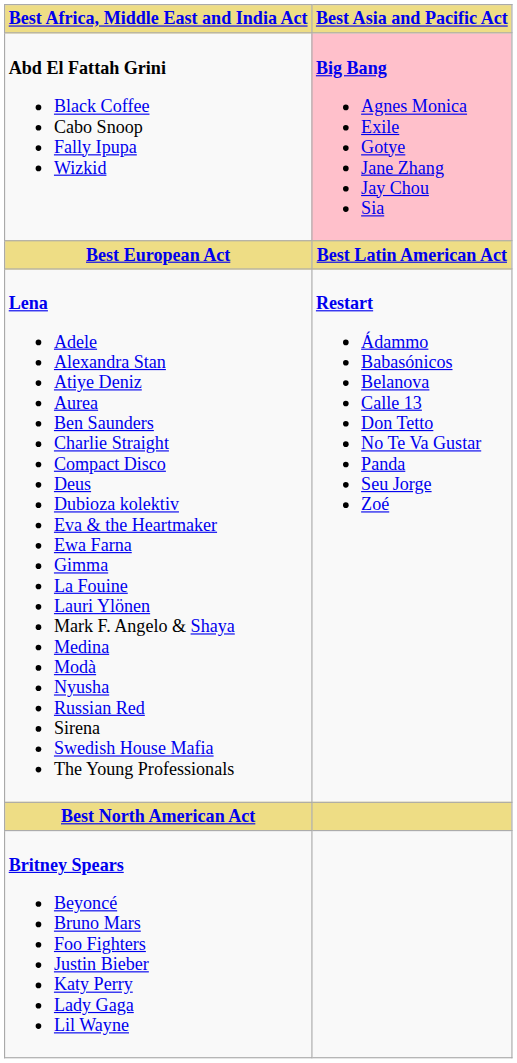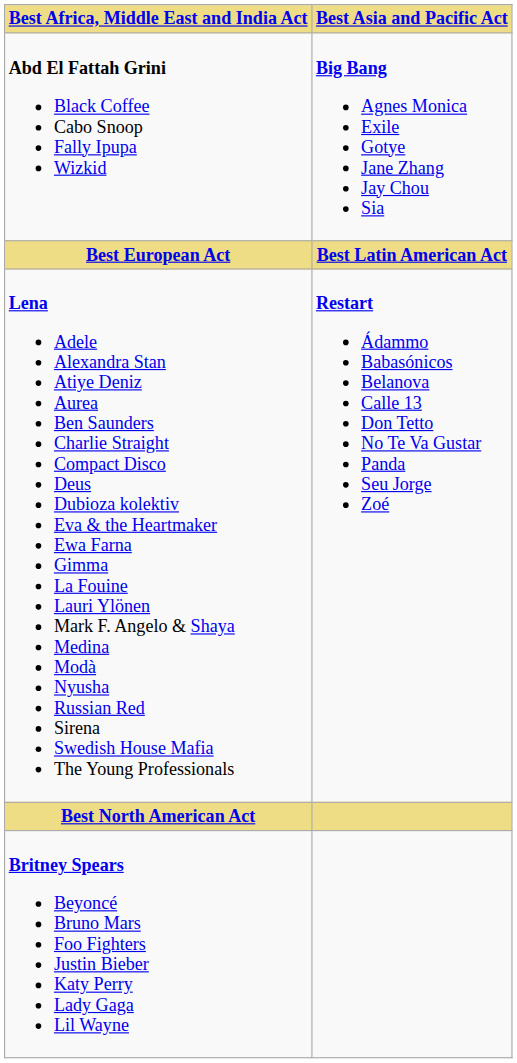(412, 138) pink background -> (412, 138) no background
